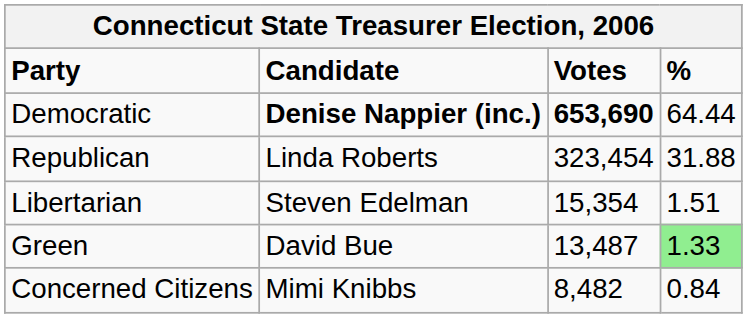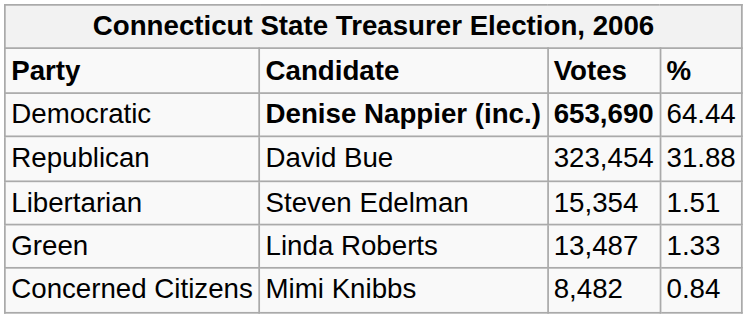(352, 158) Linda Roberts -> (329, 158) David Bue
(329, 245) David Bue -> (352, 245) Linda Roberts
(693, 245) lightgreen background -> (693, 245) no background
